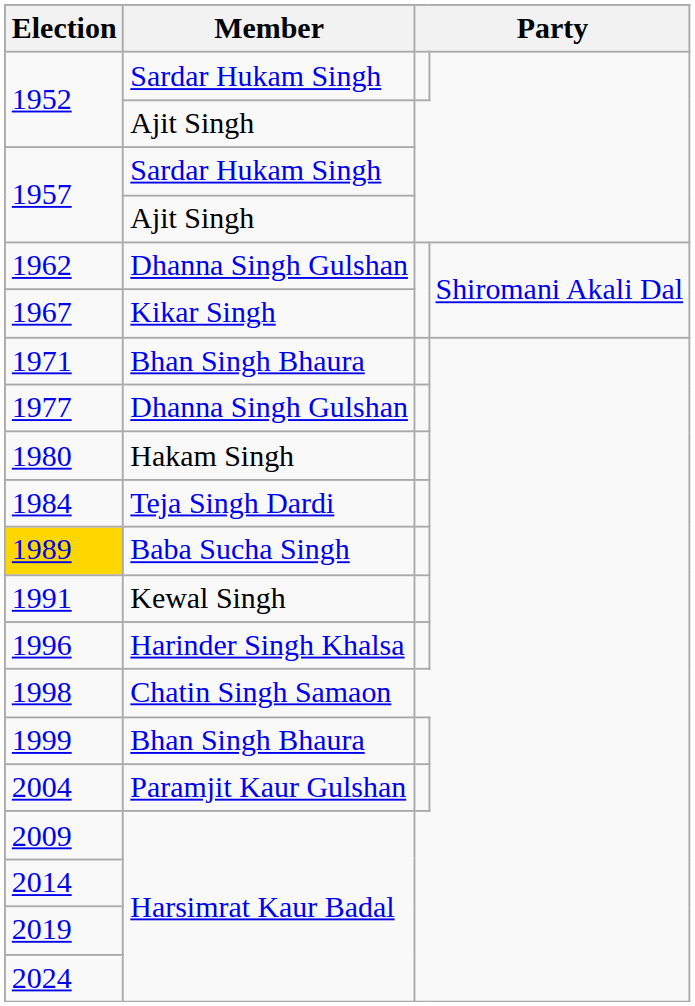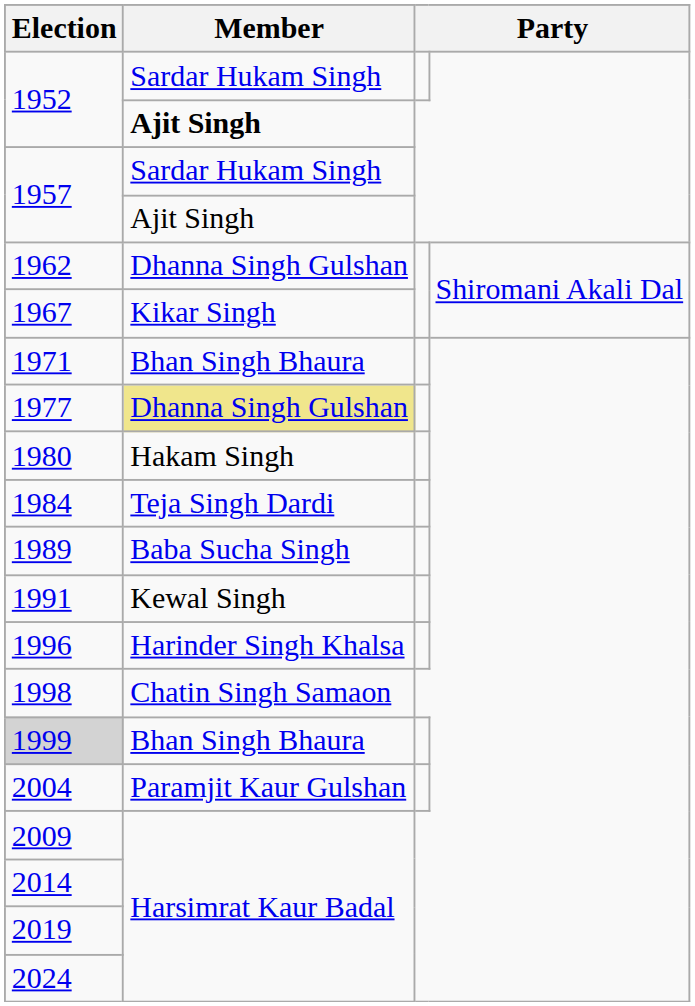(192, 123) normal -> (196, 123) bold
(269, 407) no background -> (269, 407) khaki background
(42, 550) gold background -> (42, 550) no background
(42, 739) no background -> (42, 739) lightgrey background
